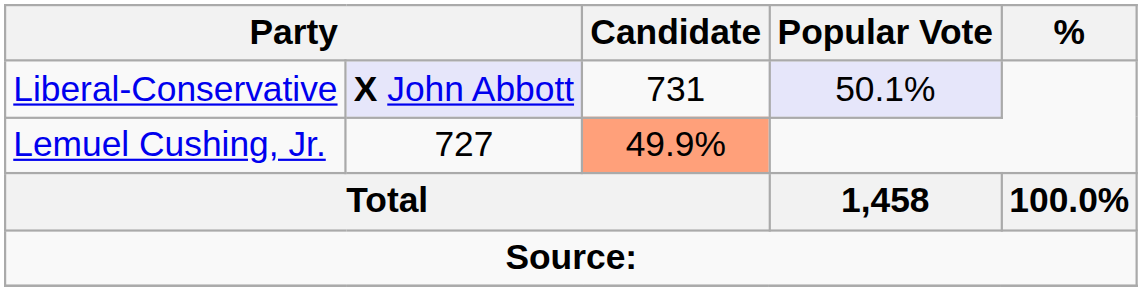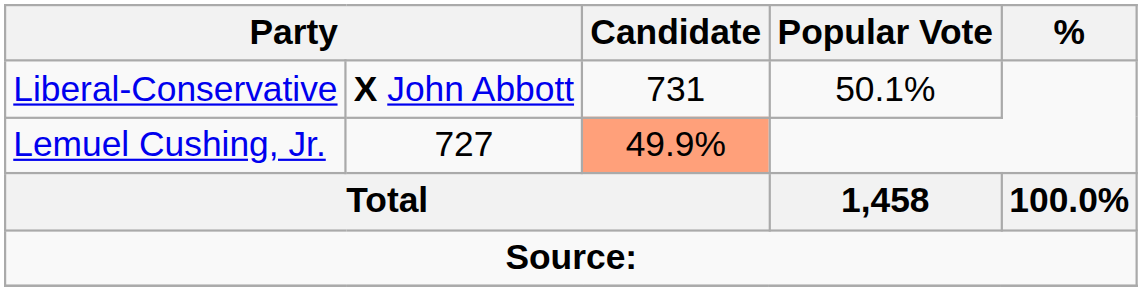(464, 88) lavender background -> (464, 88) no background
(885, 88) lavender background -> (885, 88) no background
